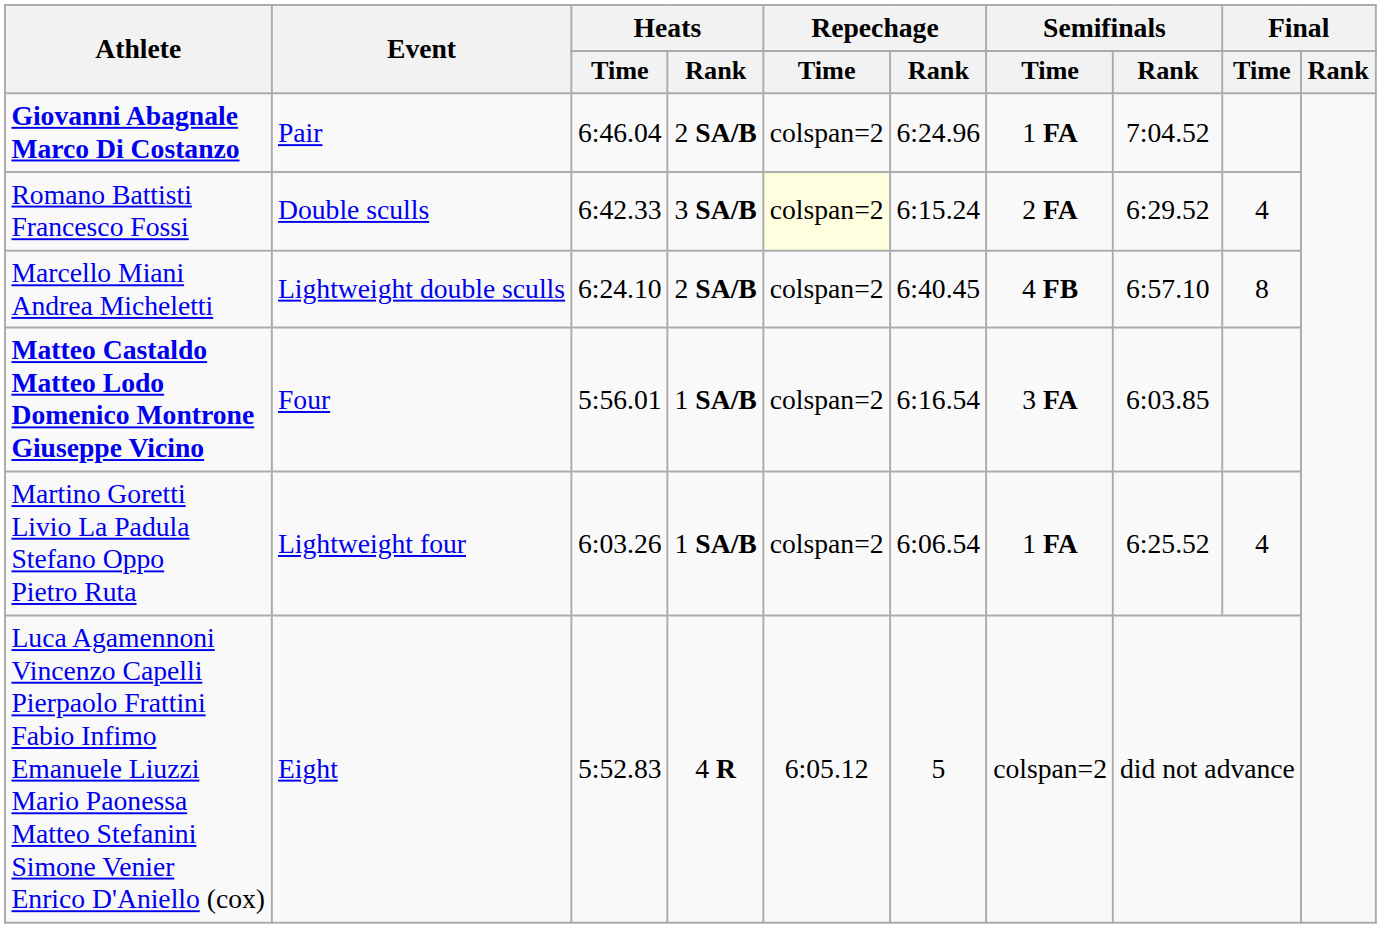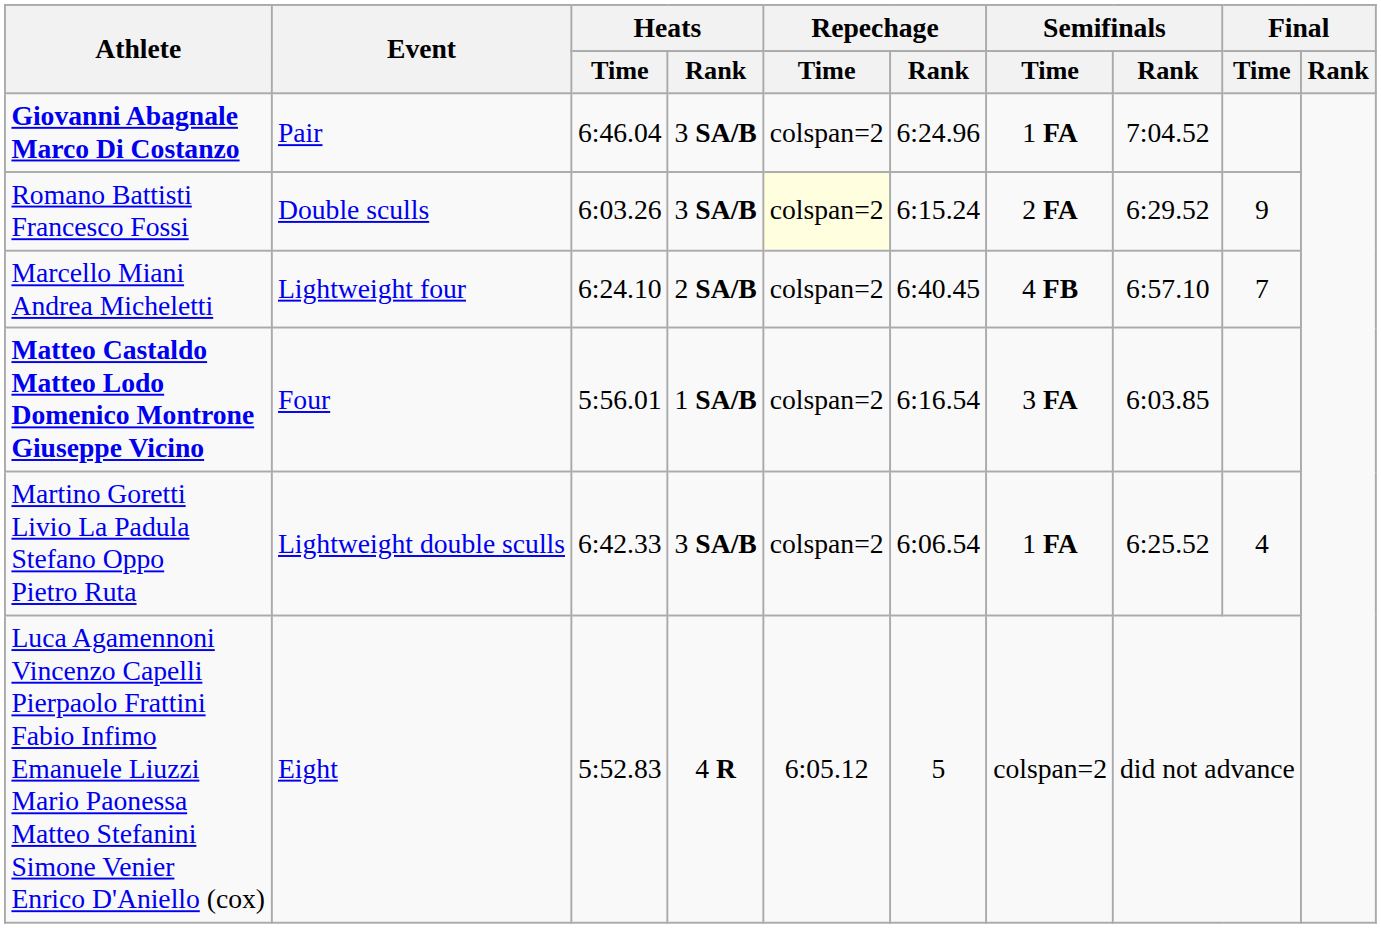(716, 132) 2 SA/B -> (716, 132) 3 SA/B
(620, 210) 6:42.33 -> (620, 210) 6:03.26
(1262, 210) 4 -> (1262, 210) 9
(422, 289) Lightweight double sculls -> (372, 289) Lightweight four
(1262, 289) 8 -> (1262, 289) 7
(372, 543) Lightweight four -> (422, 543) Lightweight double sculls
(620, 543) 6:03.26 -> (620, 543) 6:42.33
(716, 543) 1 SA/B -> (716, 543) 3 SA/B
